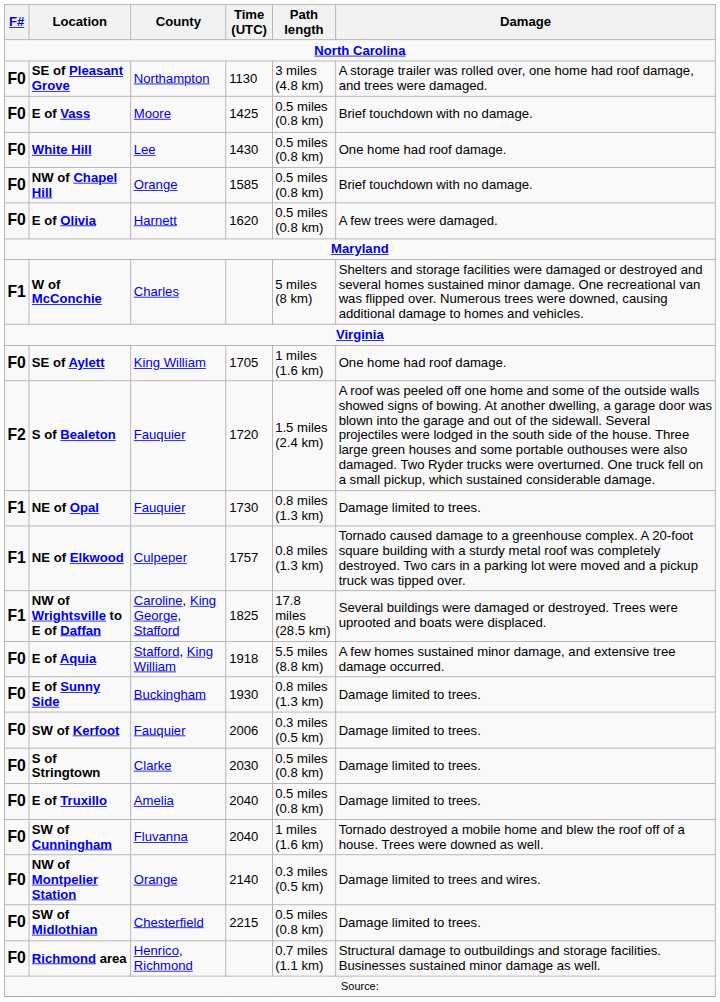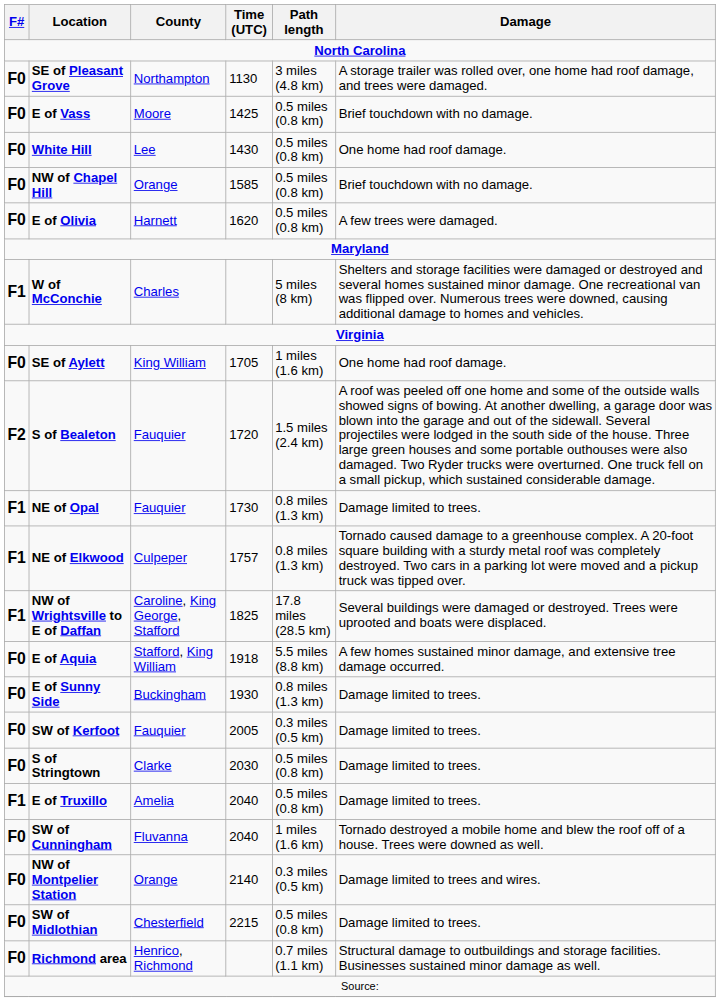(244, 730) 2006 -> (244, 730) 2005
(17, 801) F0 -> (17, 801) F1
